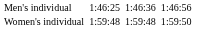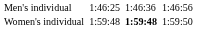(140, 21) normal -> (141, 21) bold
